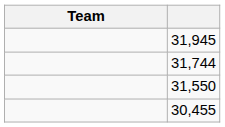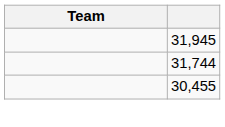- row: (194, 86)
